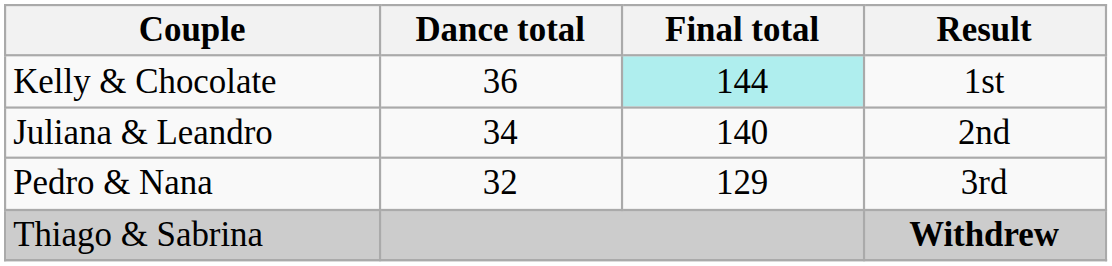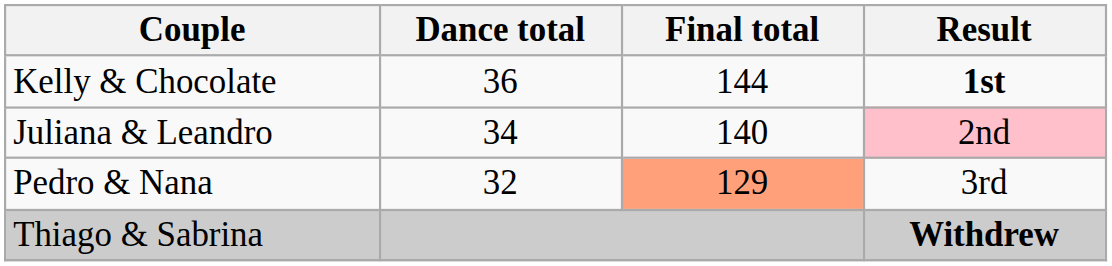(742, 80) paleturquoise background -> (742, 80) no background
(984, 80) normal -> (984, 80) bold
(984, 131) no background -> (984, 131) pink background
(742, 182) no background -> (742, 182) lightsalmon background
